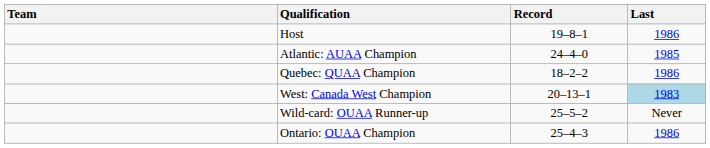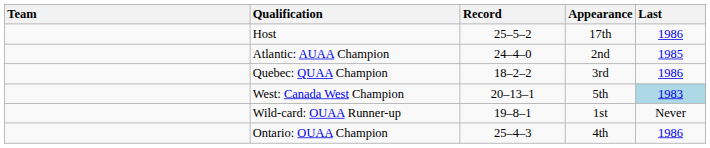+ column: (600, 14)
(569, 34) 19–8–1 -> (513, 34) 25–5–2
(569, 113) 25–5–2 -> (513, 113) 19–8–1
